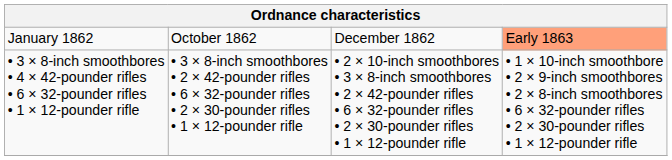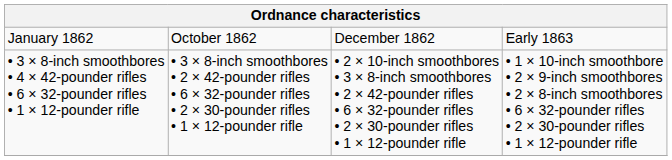(539, 38) lightsalmon background -> (539, 38) no background
